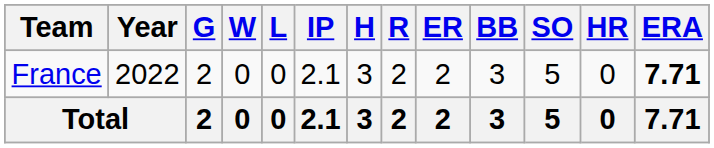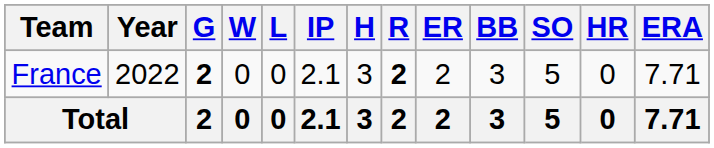(204, 73) normal -> (204, 73) bold
(399, 73) normal -> (399, 73) bold
(672, 73) bold -> (672, 73) normal
